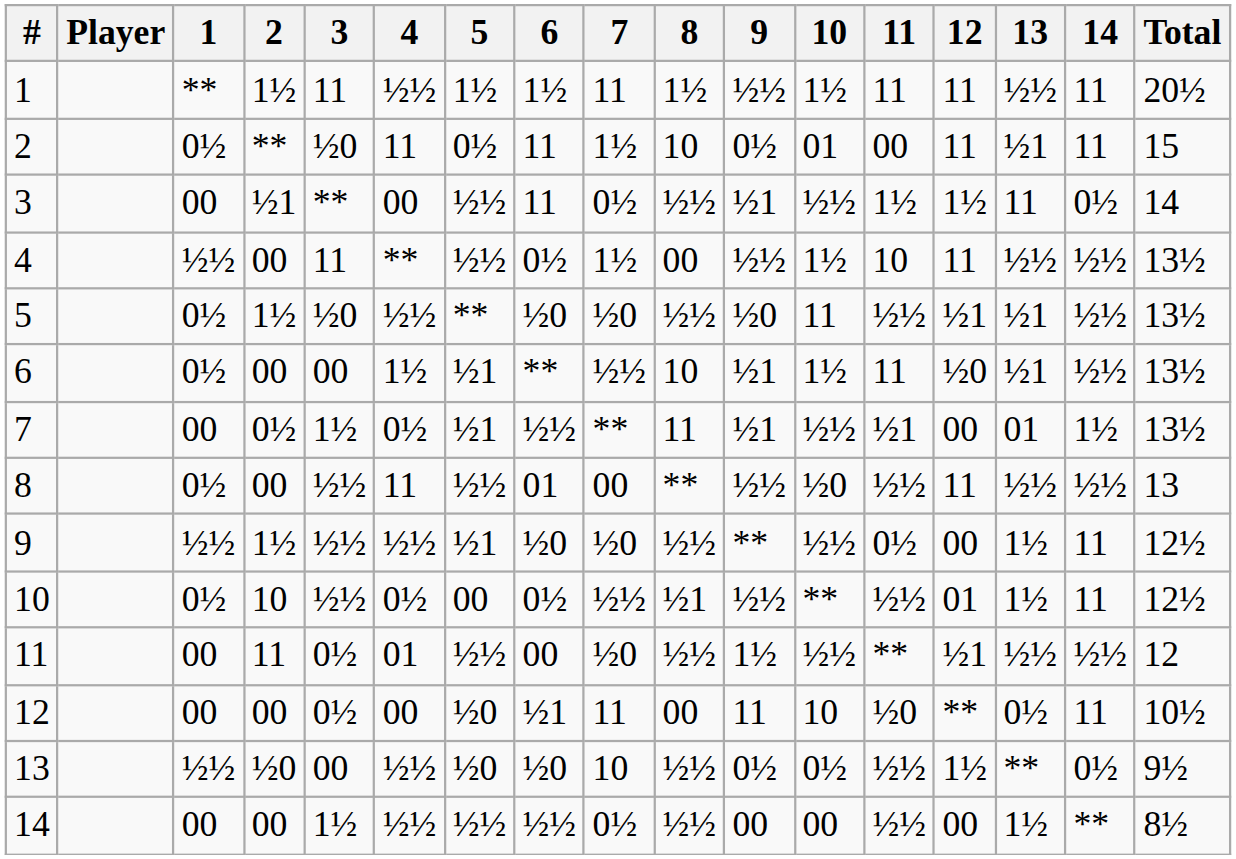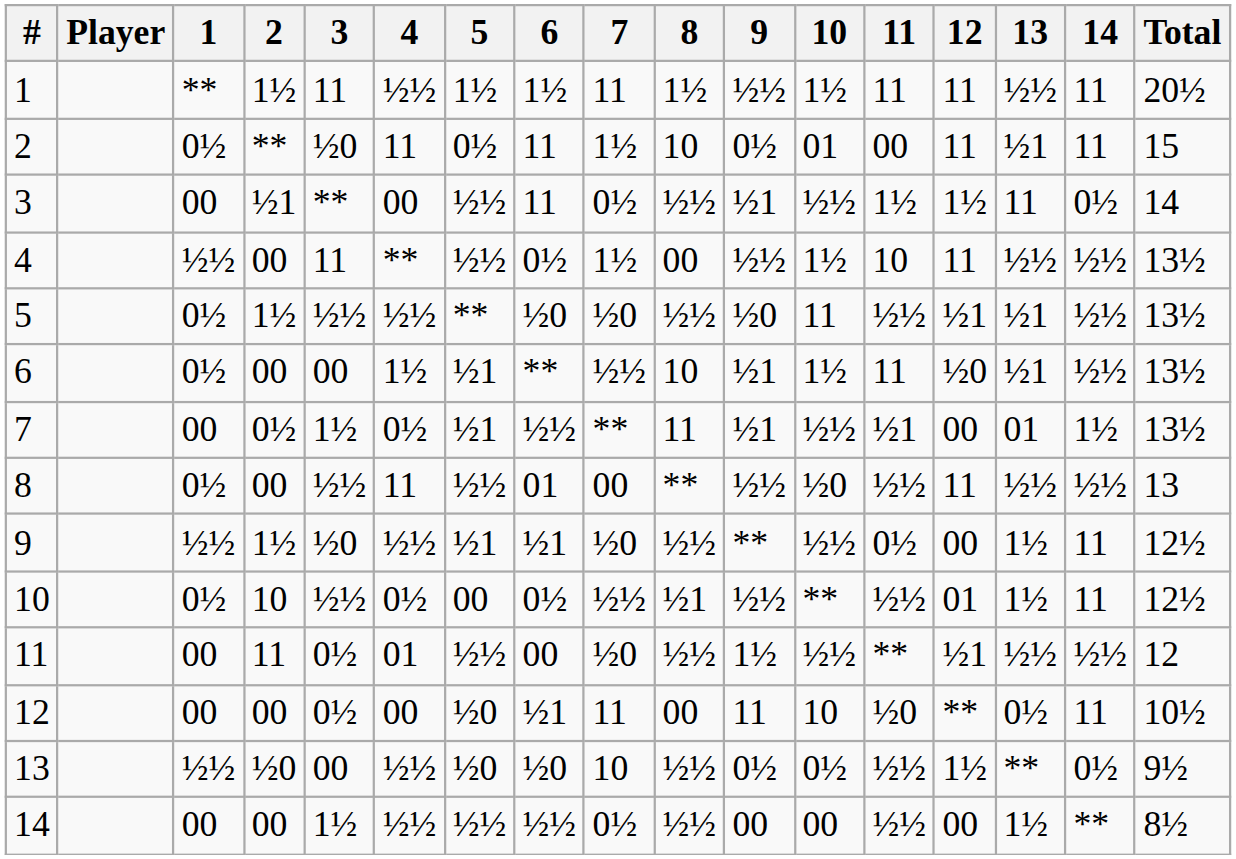(335, 315) ½0 -> (339, 315) ½½
(339, 542) ½½ -> (335, 542) ½0
(545, 542) ½0 -> (545, 542) ½1
